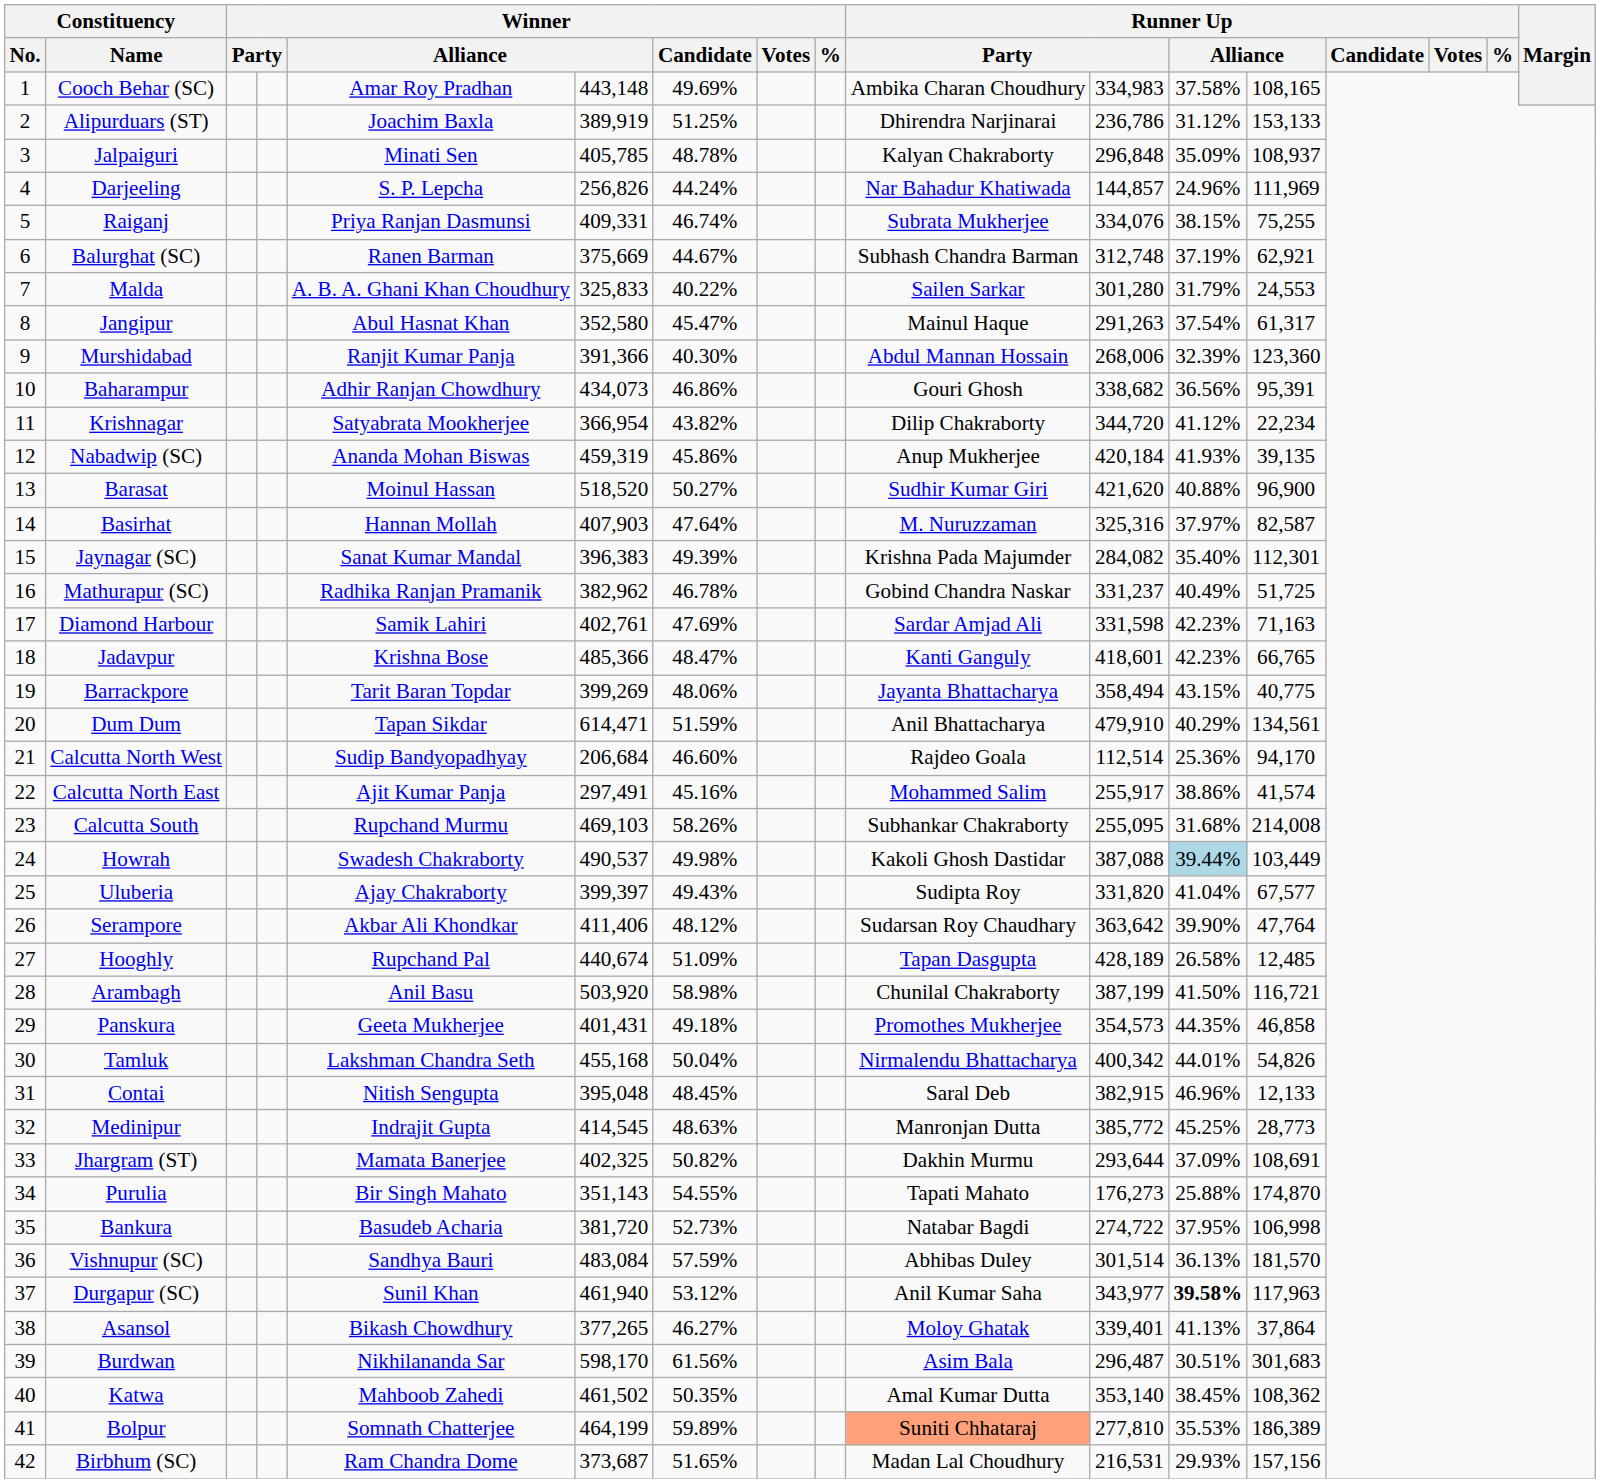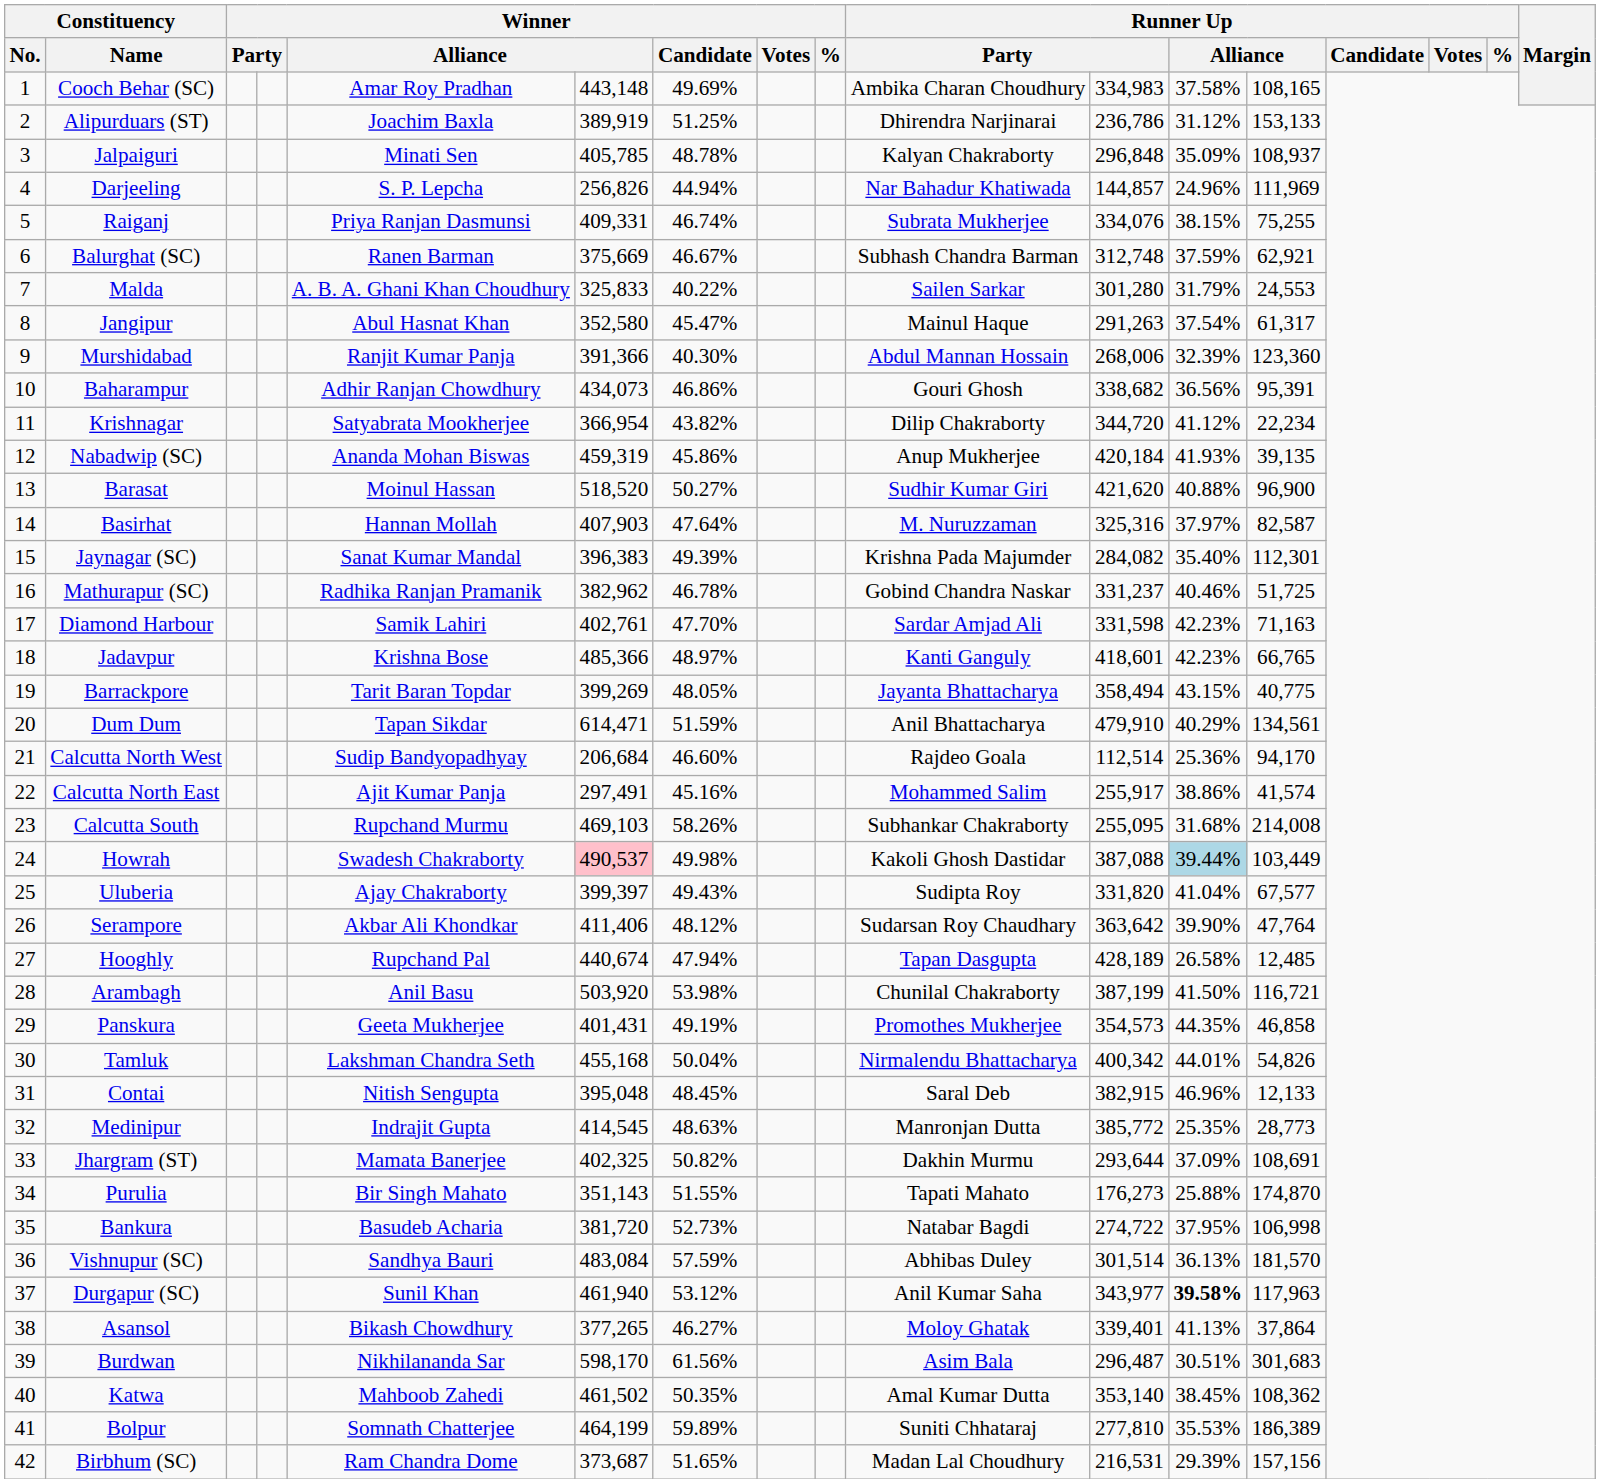(705, 188) 44.24% -> (705, 188) 44.94%
(705, 255) 44.67% -> (705, 255) 46.67%
(1208, 255) 37.19% -> (1208, 255) 37.59%
(1208, 590) 40.49% -> (1208, 590) 40.46%
(705, 624) 47.69% -> (705, 624) 47.70%
(705, 657) 48.47% -> (705, 657) 48.97%
(705, 691) 48.06% -> (705, 691) 48.05%
(614, 858) no background -> (614, 858) pink background
(705, 959) 51.09% -> (705, 959) 47.94%
(705, 992) 58.98% -> (705, 992) 53.98%
(705, 1026) 49.18% -> (705, 1026) 49.19%
(1208, 1126) 45.25% -> (1208, 1126) 25.35%
(705, 1193) 54.55% -> (705, 1193) 51.55%
(968, 1428) lightsalmon background -> (968, 1428) no background
(1208, 1461) 29.93% -> (1208, 1461) 29.39%
